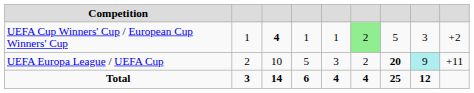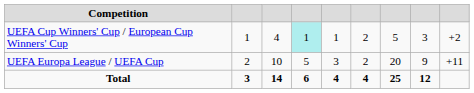(277, 37) bold -> (277, 37) normal
(306, 37) no background -> (306, 37) paleturquoise background
(366, 37) lightgreen background -> (366, 37) no background
(395, 61) bold -> (395, 61) normal
(425, 61) paleturquoise background -> (425, 61) no background
